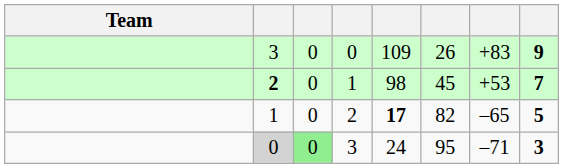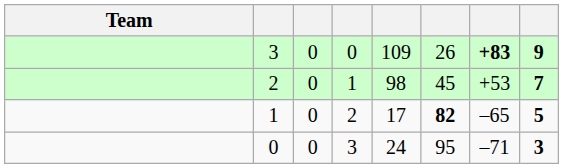(495, 52) normal -> (495, 52) bold
(273, 83) bold -> (273, 83) normal
(396, 115) bold -> (396, 115) normal
(445, 115) normal -> (445, 115) bold
(273, 147) lightgrey background -> (273, 147) no background
(313, 147) lightgreen background -> (313, 147) no background
